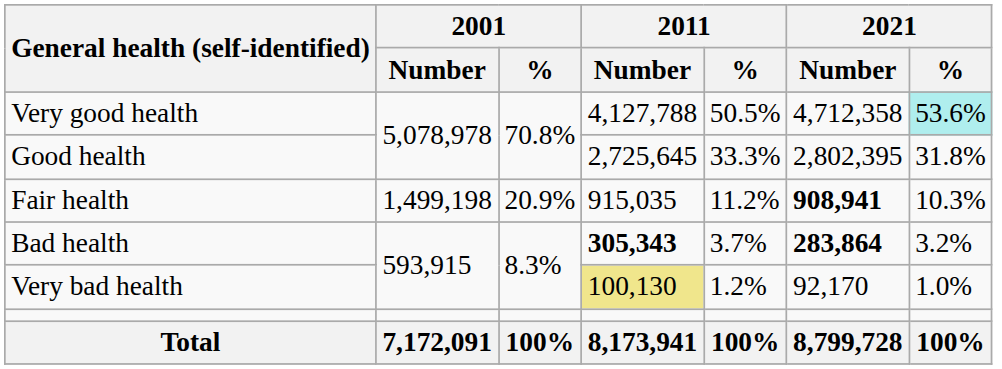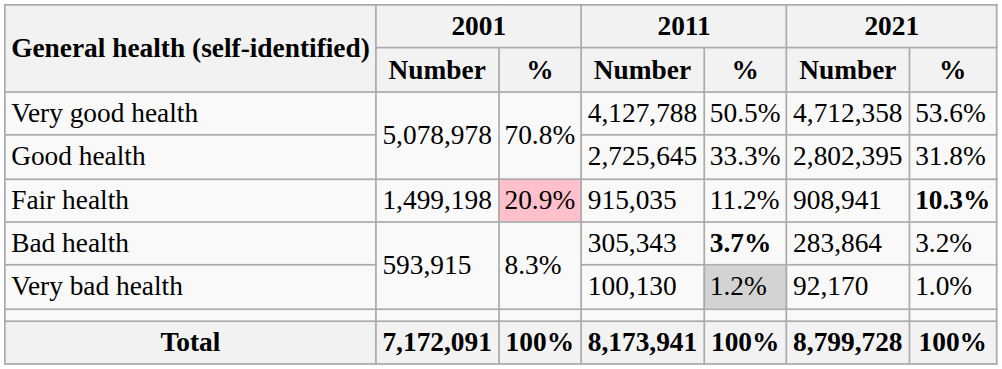(950, 112) paleturquoise background -> (950, 112) no background
(540, 199) no background -> (540, 199) pink background
(838, 199) bold -> (838, 199) normal
(950, 199) normal -> (953, 199) bold
(632, 243) bold -> (632, 243) normal
(738, 243) normal -> (741, 243) bold
(838, 243) bold -> (838, 243) normal
(632, 286) khaki background -> (632, 286) no background
(738, 286) no background -> (738, 286) lightgrey background
